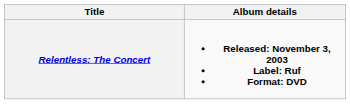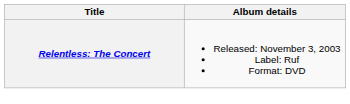(265, 65) bold -> (265, 59) normal
